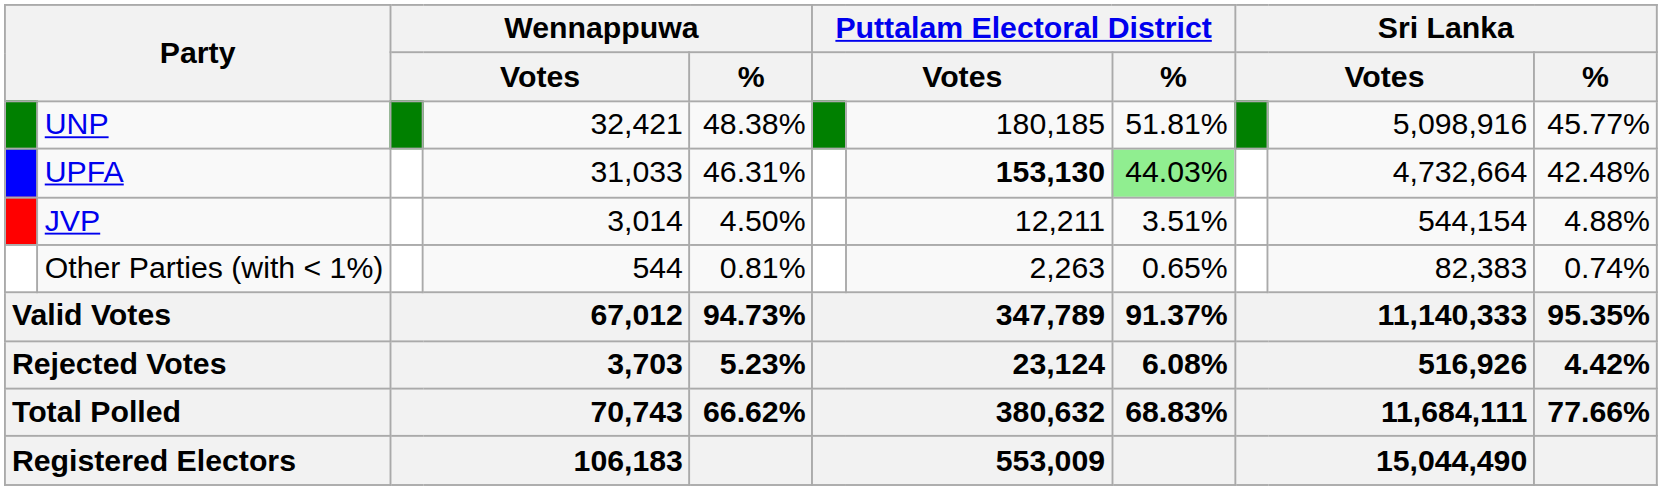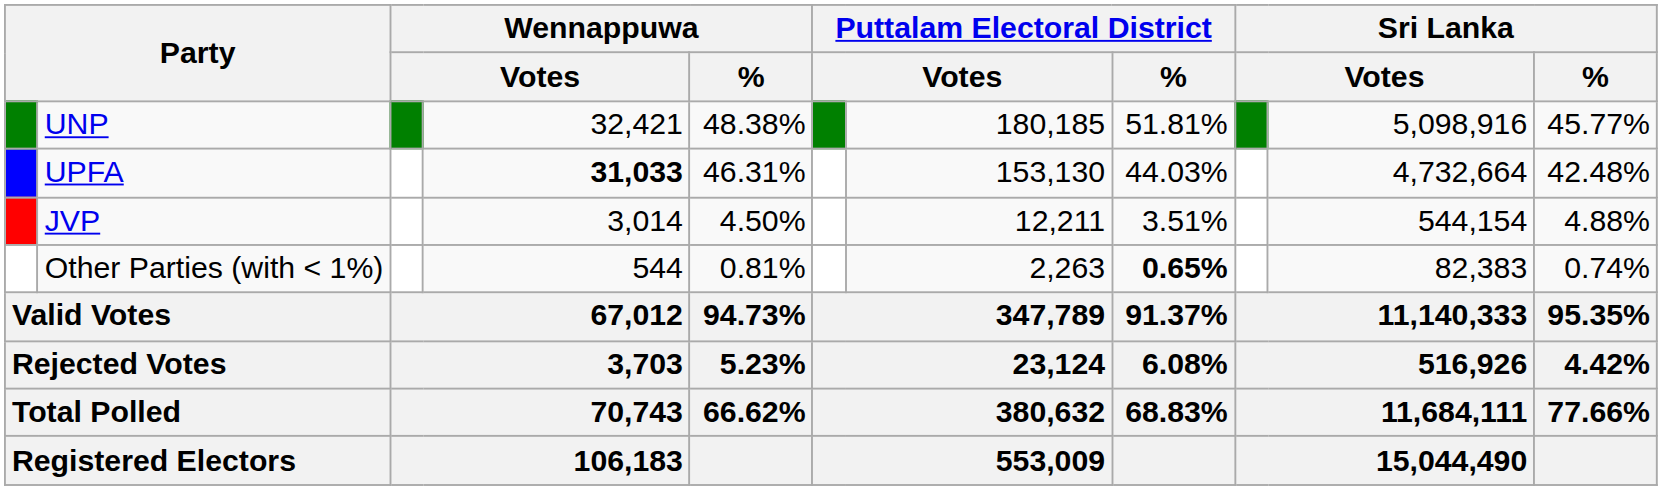(637, 172) normal -> (637, 172) bold
(1050, 172) bold -> (1050, 172) normal
(1176, 172) lightgreen background -> (1176, 172) no background
(1185, 268) normal -> (1185, 268) bold
